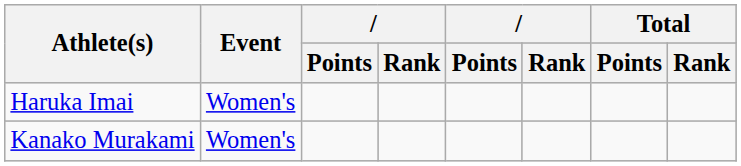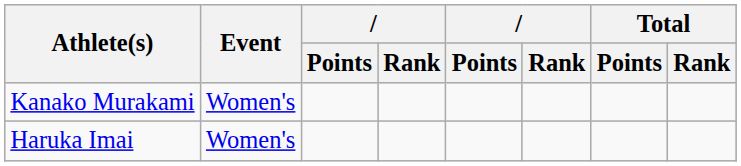rows swapped: (103, 140) <-> (72, 101)
